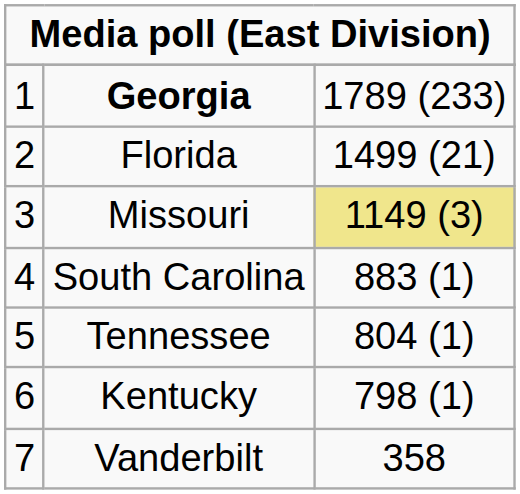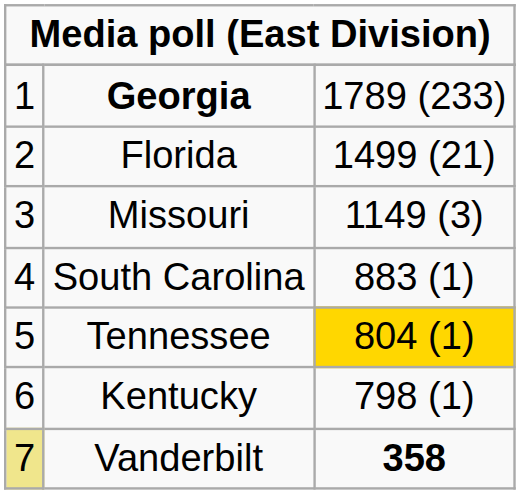(414, 215) khaki background -> (414, 215) no background
(414, 336) no background -> (414, 336) gold background
(25, 457) no background -> (25, 457) khaki background
(414, 457) normal -> (414, 457) bold
